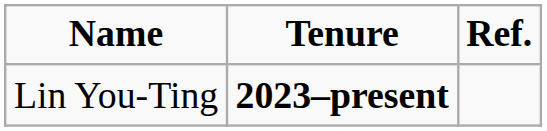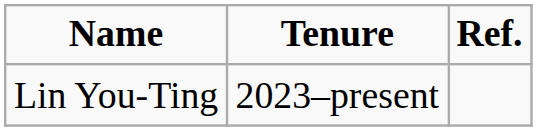(342, 94) bold -> (337, 94) normal
